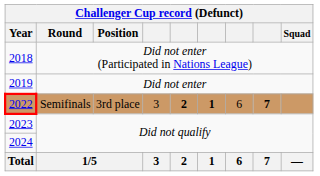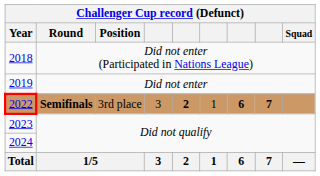(65, 103) normal -> (66, 103) bold
(212, 103) bold -> (214, 103) normal
(239, 103) normal -> (241, 103) bold
